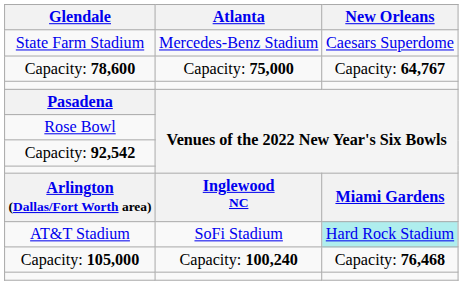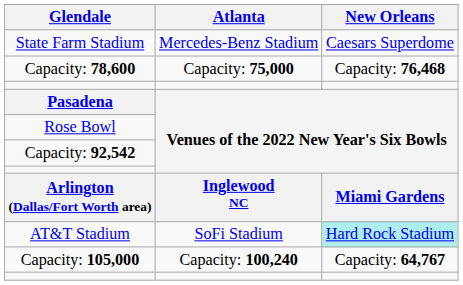(390, 68) Capacity: 64,767 -> (390, 68) Capacity: 76,468
(390, 259) Capacity: 76,468 -> (390, 259) Capacity: 64,767
